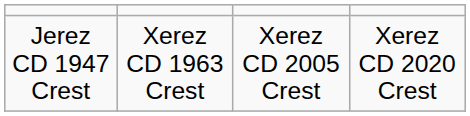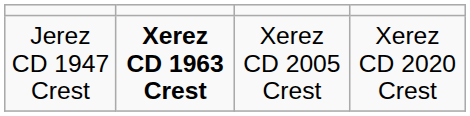(175, 63) normal -> (175, 63) bold
